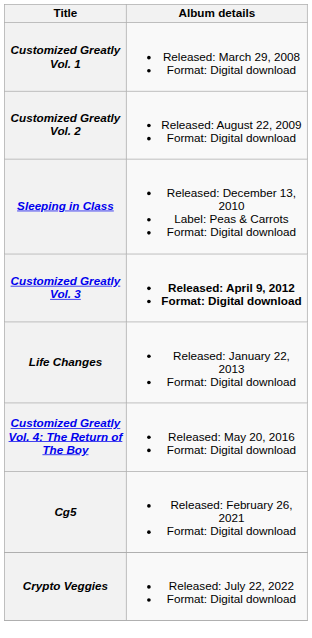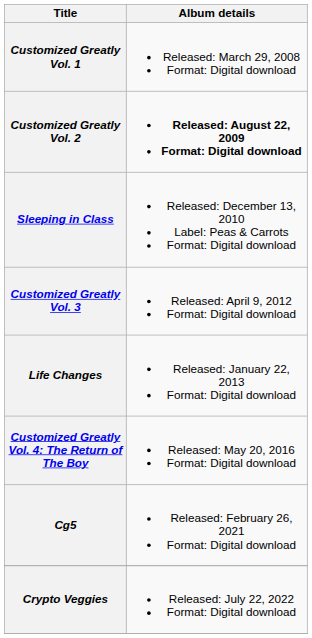(217, 132) normal -> (217, 138) bold
(217, 294) bold -> (217, 307) normal
